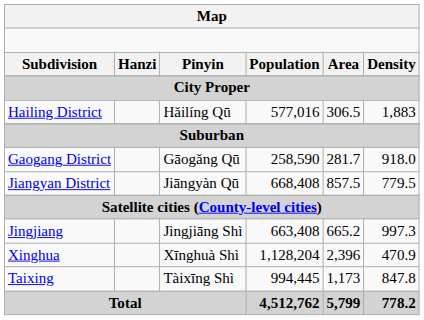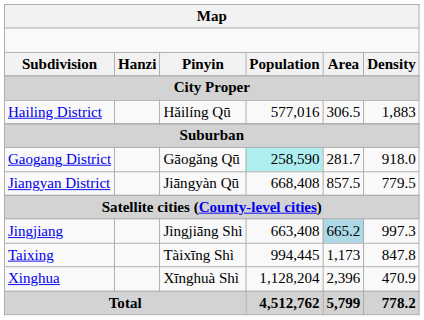(295, 159) no background -> (295, 159) paleturquoise background
(343, 231) no background -> (343, 231) lightblue background
rows swapped: (31, 278) <-> (34, 254)
